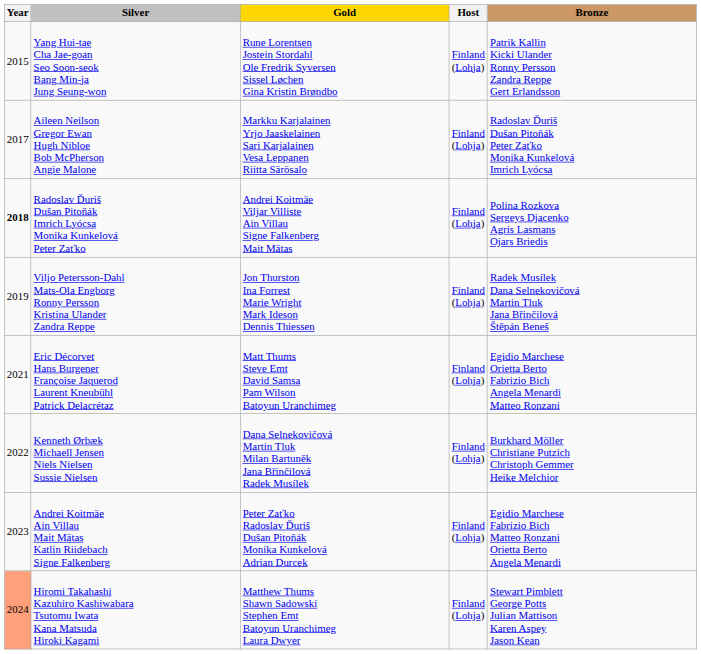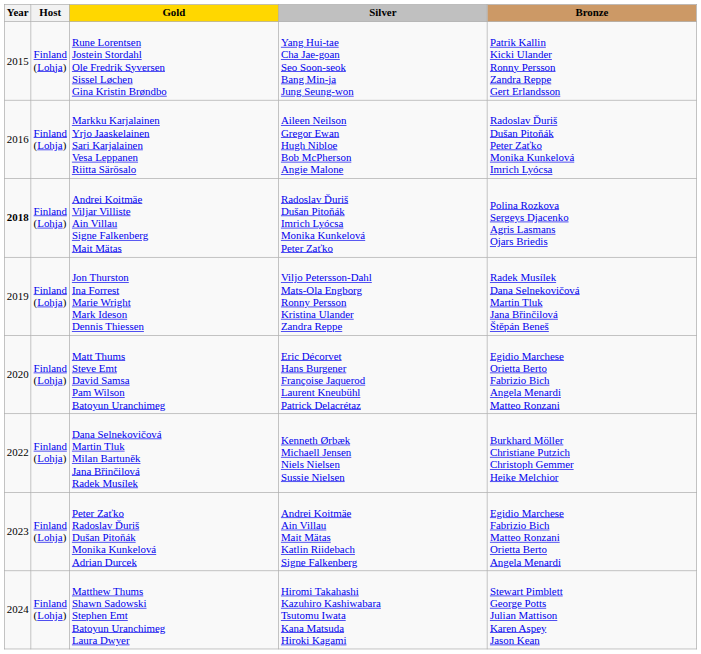columns swapped: (468, 13) <-> (136, 13)
(18, 139) 2017 -> (18, 139) 2016
(18, 374) 2021 -> (18, 374) 2020
(18, 610) lightsalmon background -> (18, 610) no background
